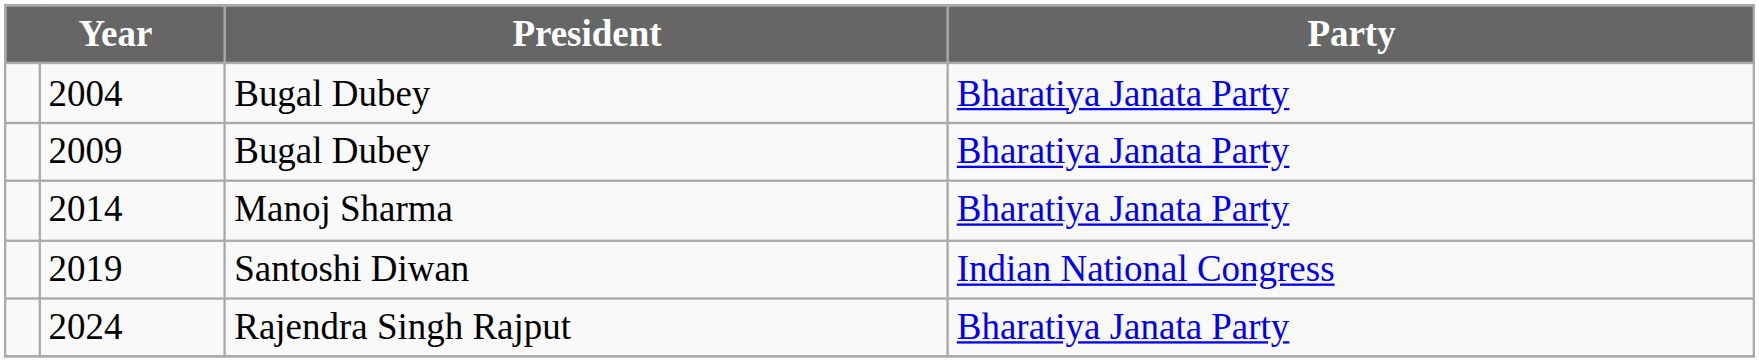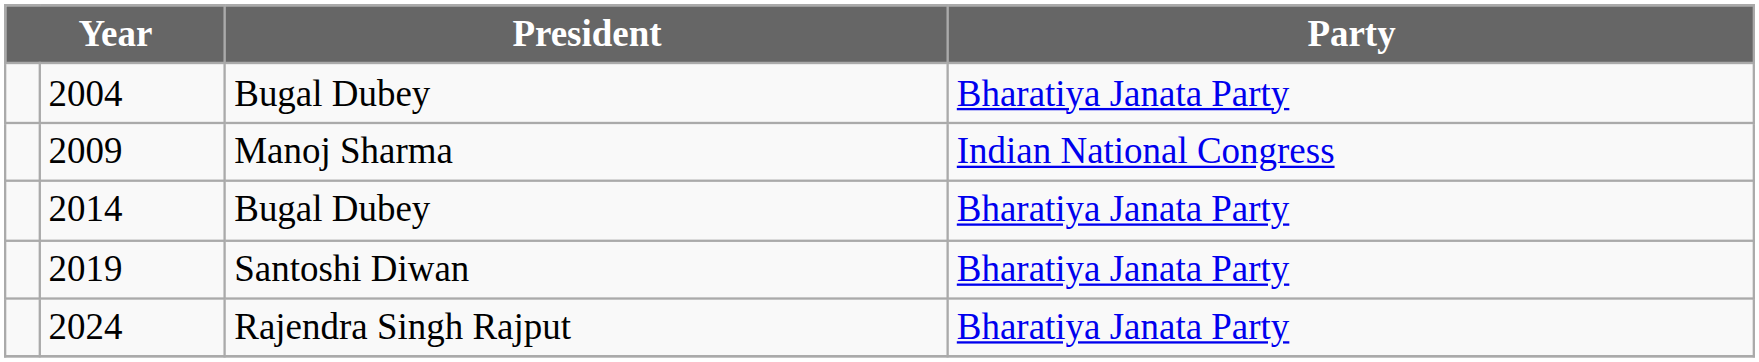(332, 151) Bugal Dubey -> (344, 151) Manoj Sharma
(1123, 151) Bharatiya Janata Party -> (1146, 151) Indian National Congress
(344, 209) Manoj Sharma -> (332, 209) Bugal Dubey
(1146, 268) Indian National Congress -> (1123, 268) Bharatiya Janata Party
